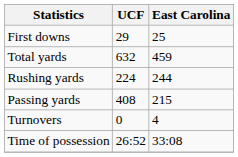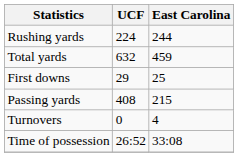rows swapped: (39, 36) <-> (46, 78)
